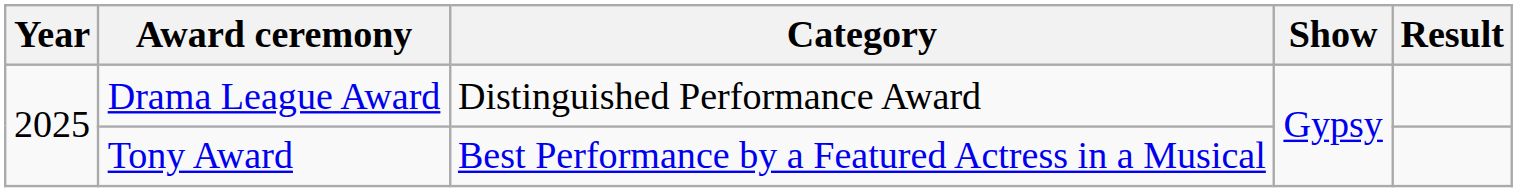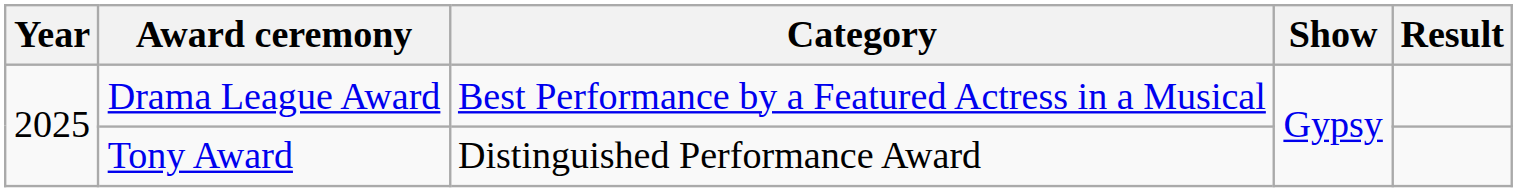(720, 95) Distinguished Performance Award -> (862, 95) Best Performance by a Featured Actress in a Musical
(862, 155) Best Performance by a Featured Actress in a Musical -> (720, 155) Distinguished Performance Award
